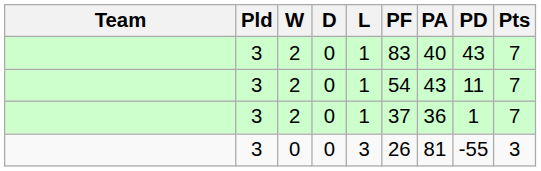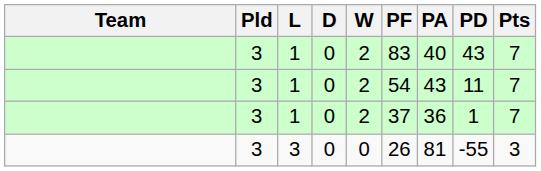columns swapped: (295, 20) <-> (364, 20)
